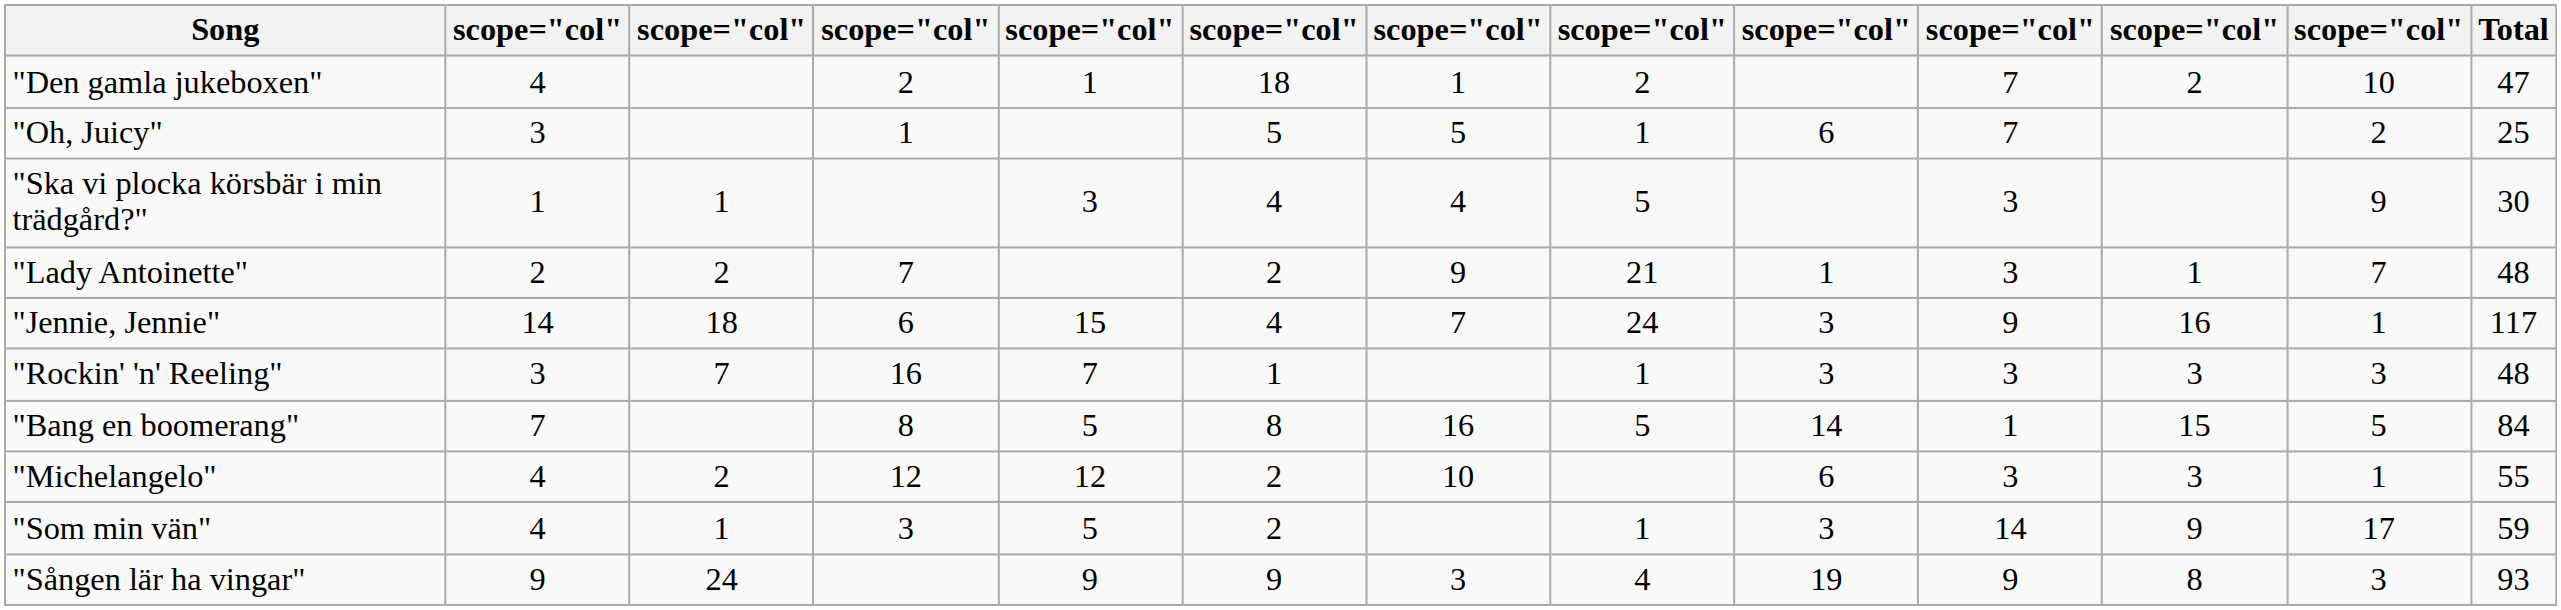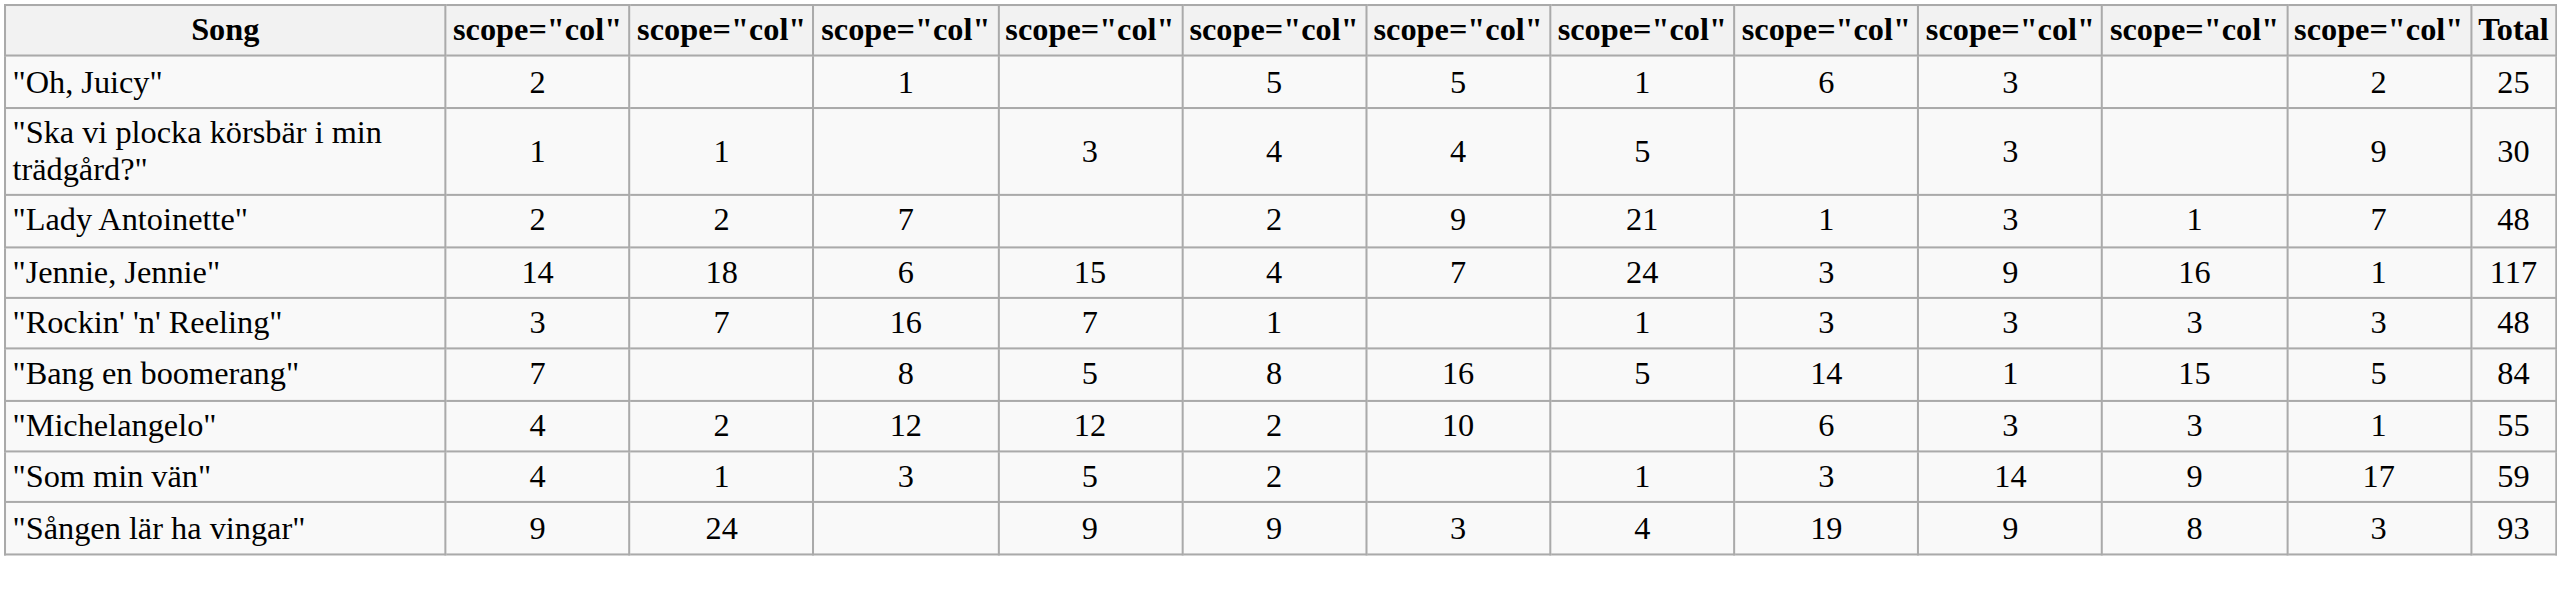- row: (167, 81)
(538, 132) 3 -> (538, 81) 2
(2010, 132) 7 -> (2010, 81) 3
